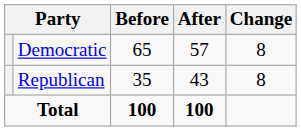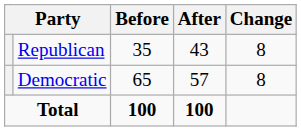rows swapped: (62, 49) <-> (61, 79)
